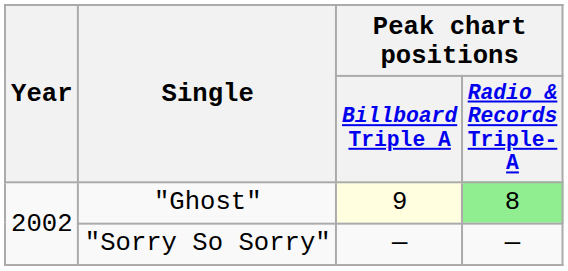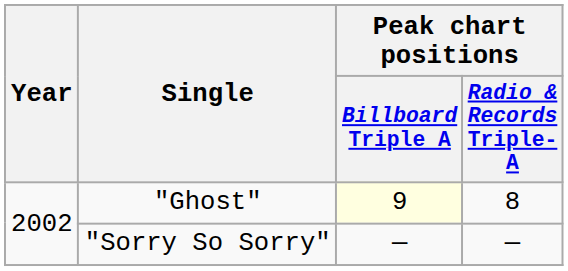(513, 202) lightgreen background -> (513, 202) no background
